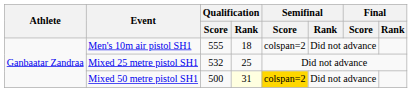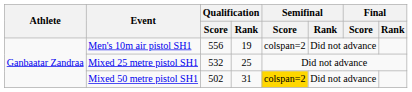(216, 46) 555 -> (216, 46) 556
(246, 46) 18 -> (246, 46) 19
(216, 79) 500 -> (216, 79) 502
(246, 79) lightyellow background -> (246, 79) no background
